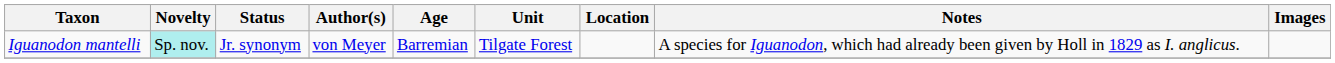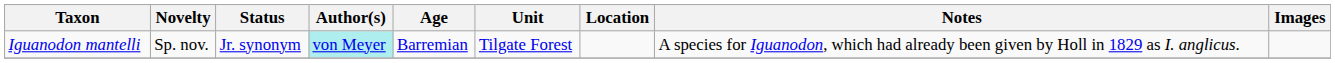(181, 44) paleturquoise background -> (181, 44) no background
(349, 44) no background -> (349, 44) paleturquoise background
